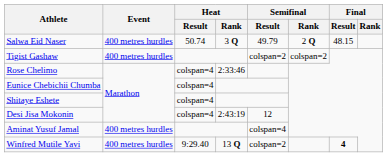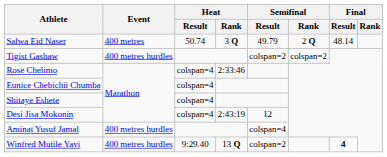(139, 41) 400 metres hurdles -> (124, 41) 400 metres
(343, 41) 48.15 -> (343, 41) 48.14
